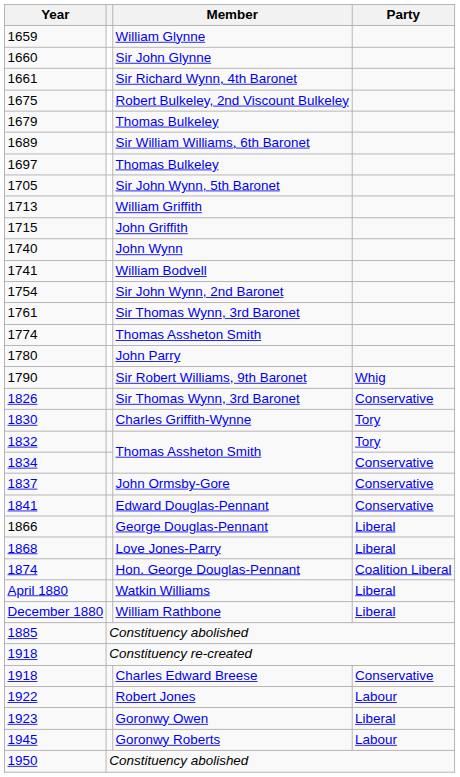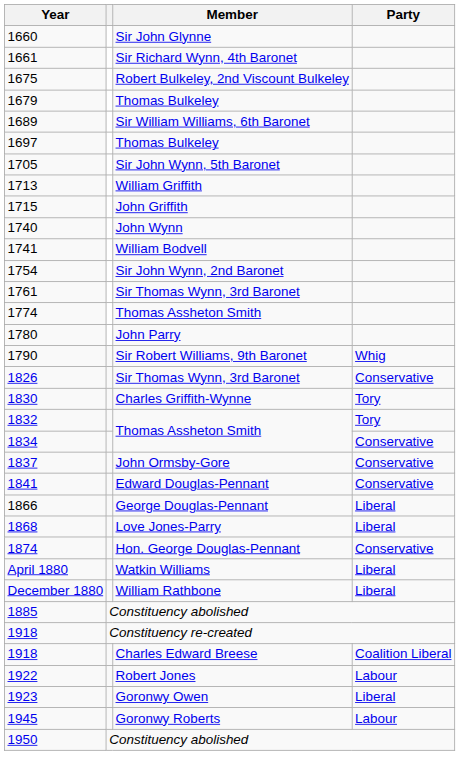- row: (22, 36)
(403, 569) Coalition Liberal -> (394, 548) Conservative
(394, 675) Conservative -> (403, 654) Coalition Liberal
